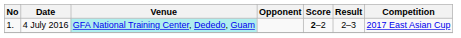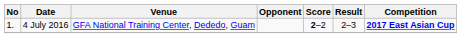(164, 25) paleturquoise background -> (164, 25) no background
(408, 25) normal -> (411, 25) bold
